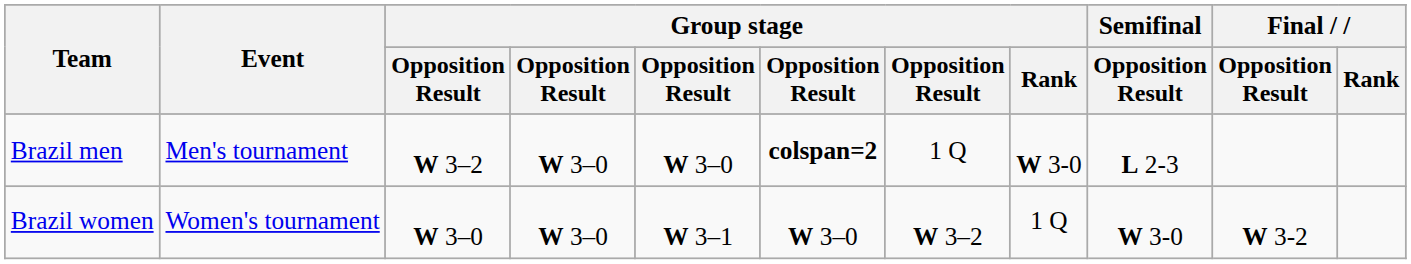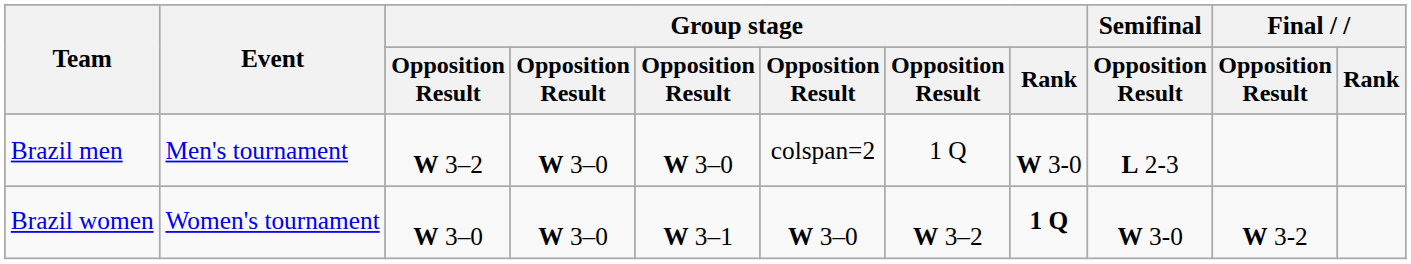(823, 150) bold -> (823, 150) normal
(1049, 221) normal -> (1049, 221) bold
